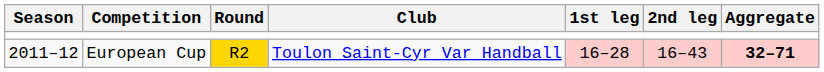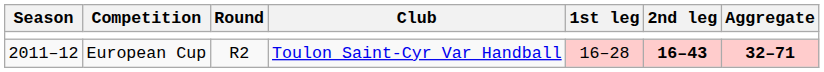(239, 53) gold background -> (239, 53) no background
(682, 53) normal -> (682, 53) bold
